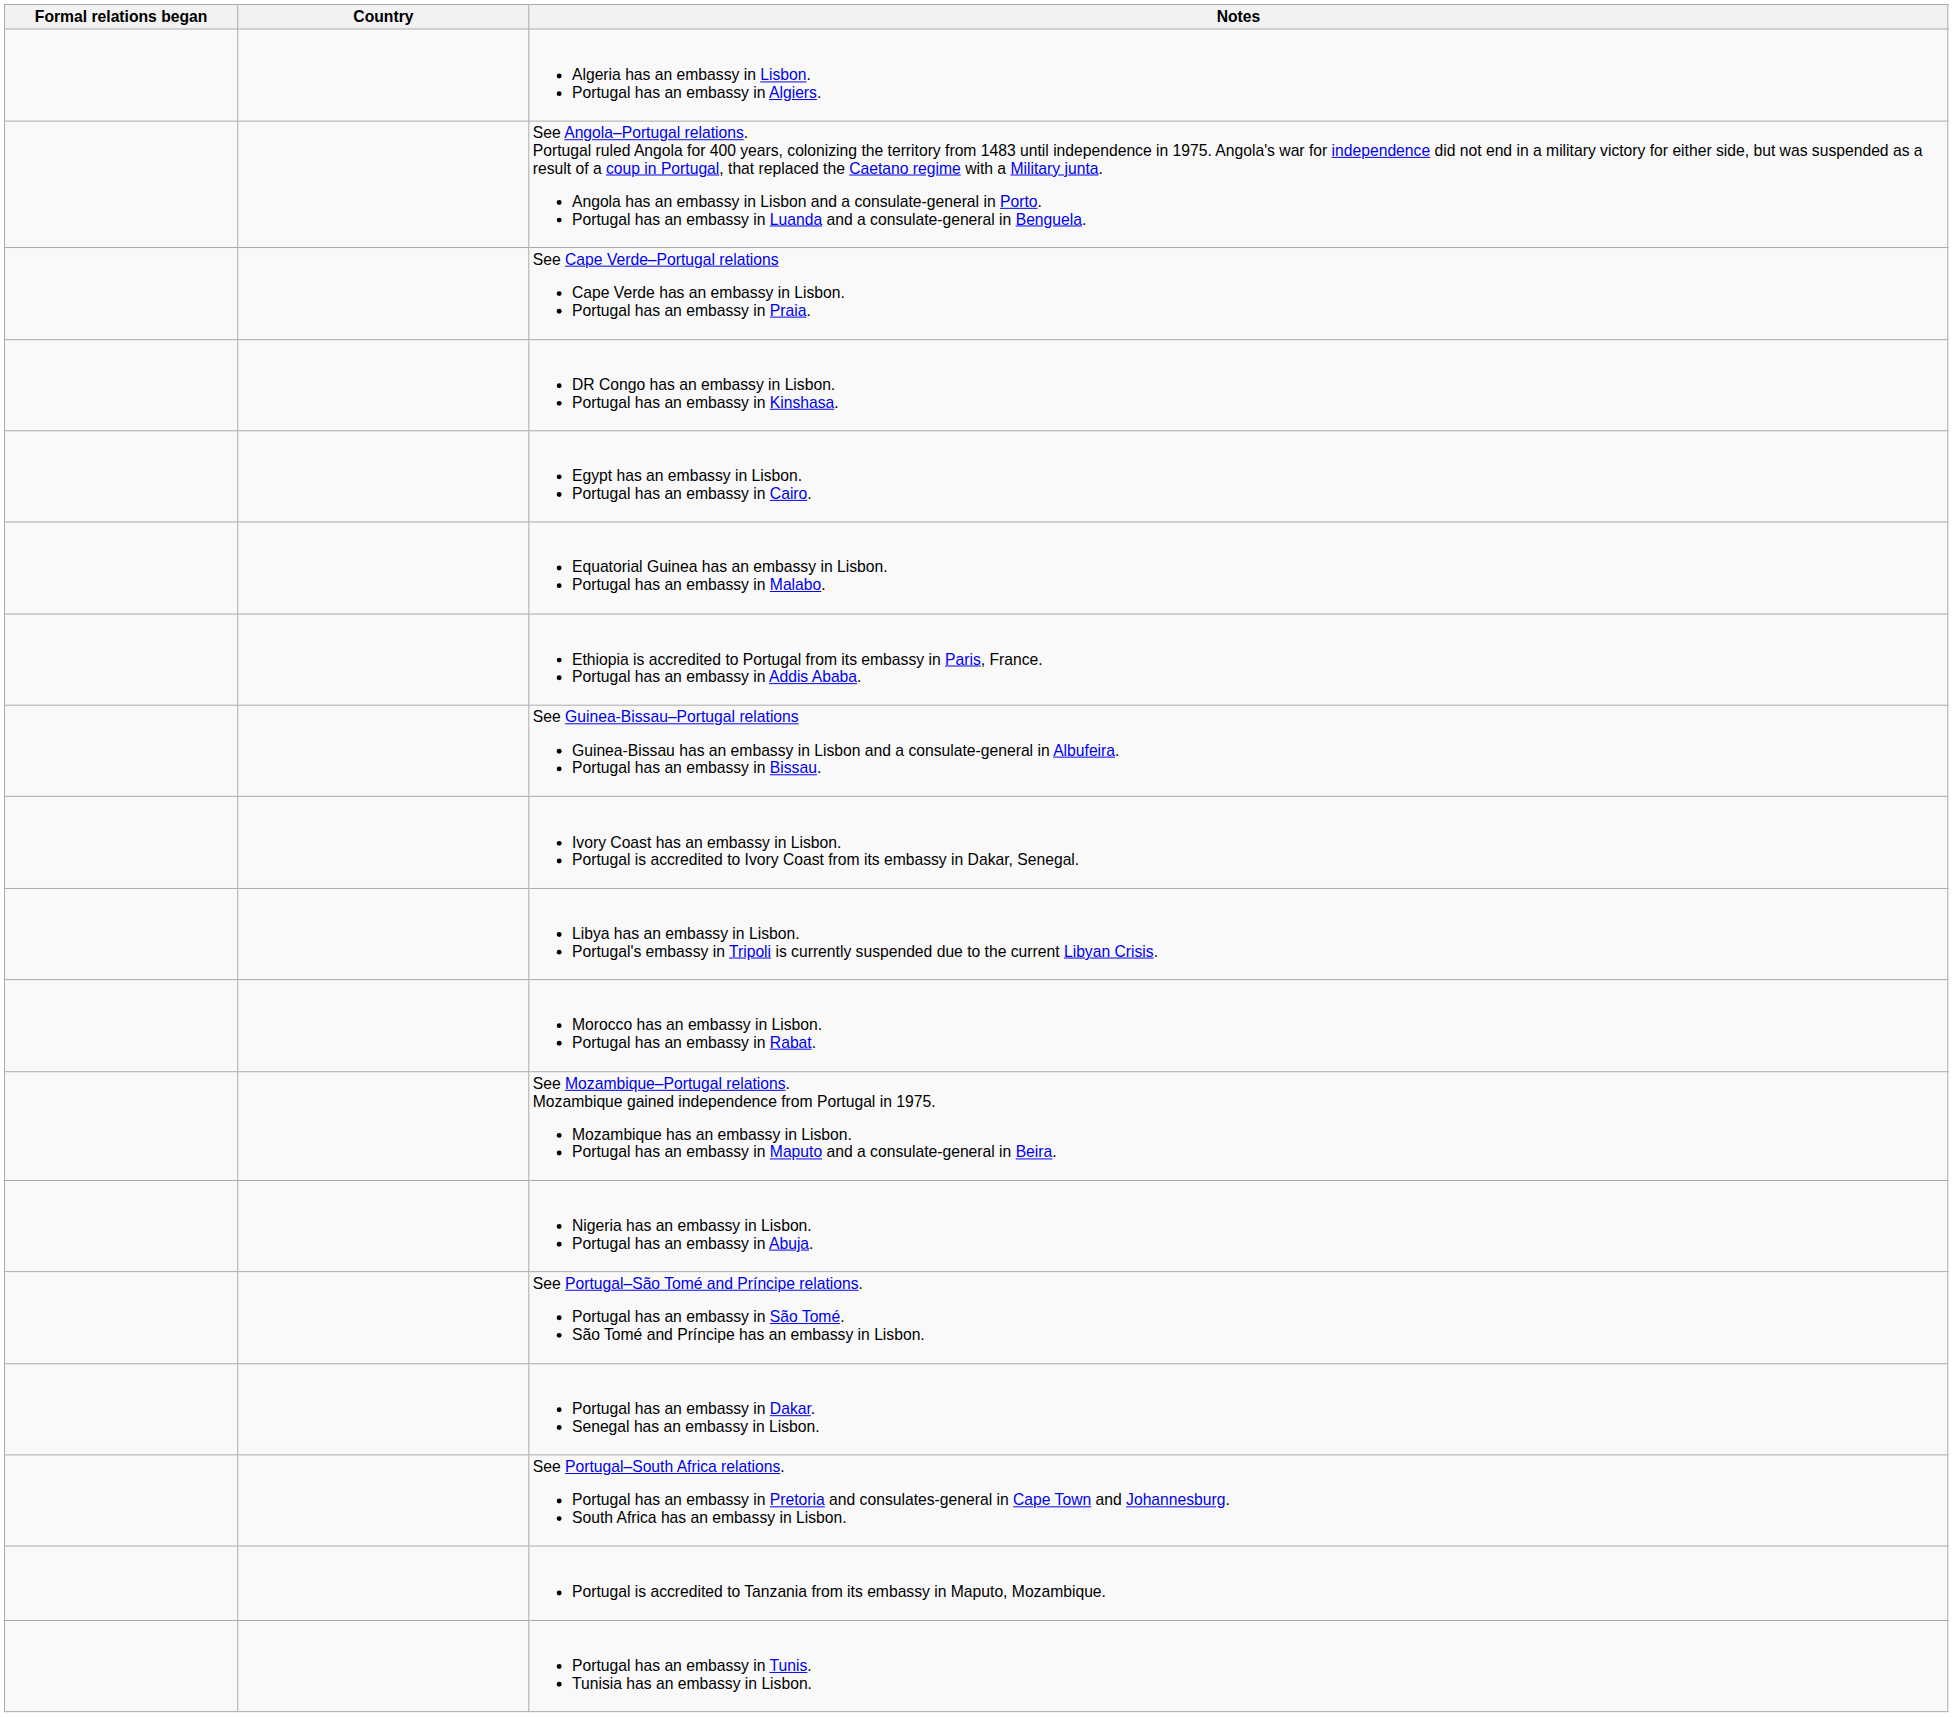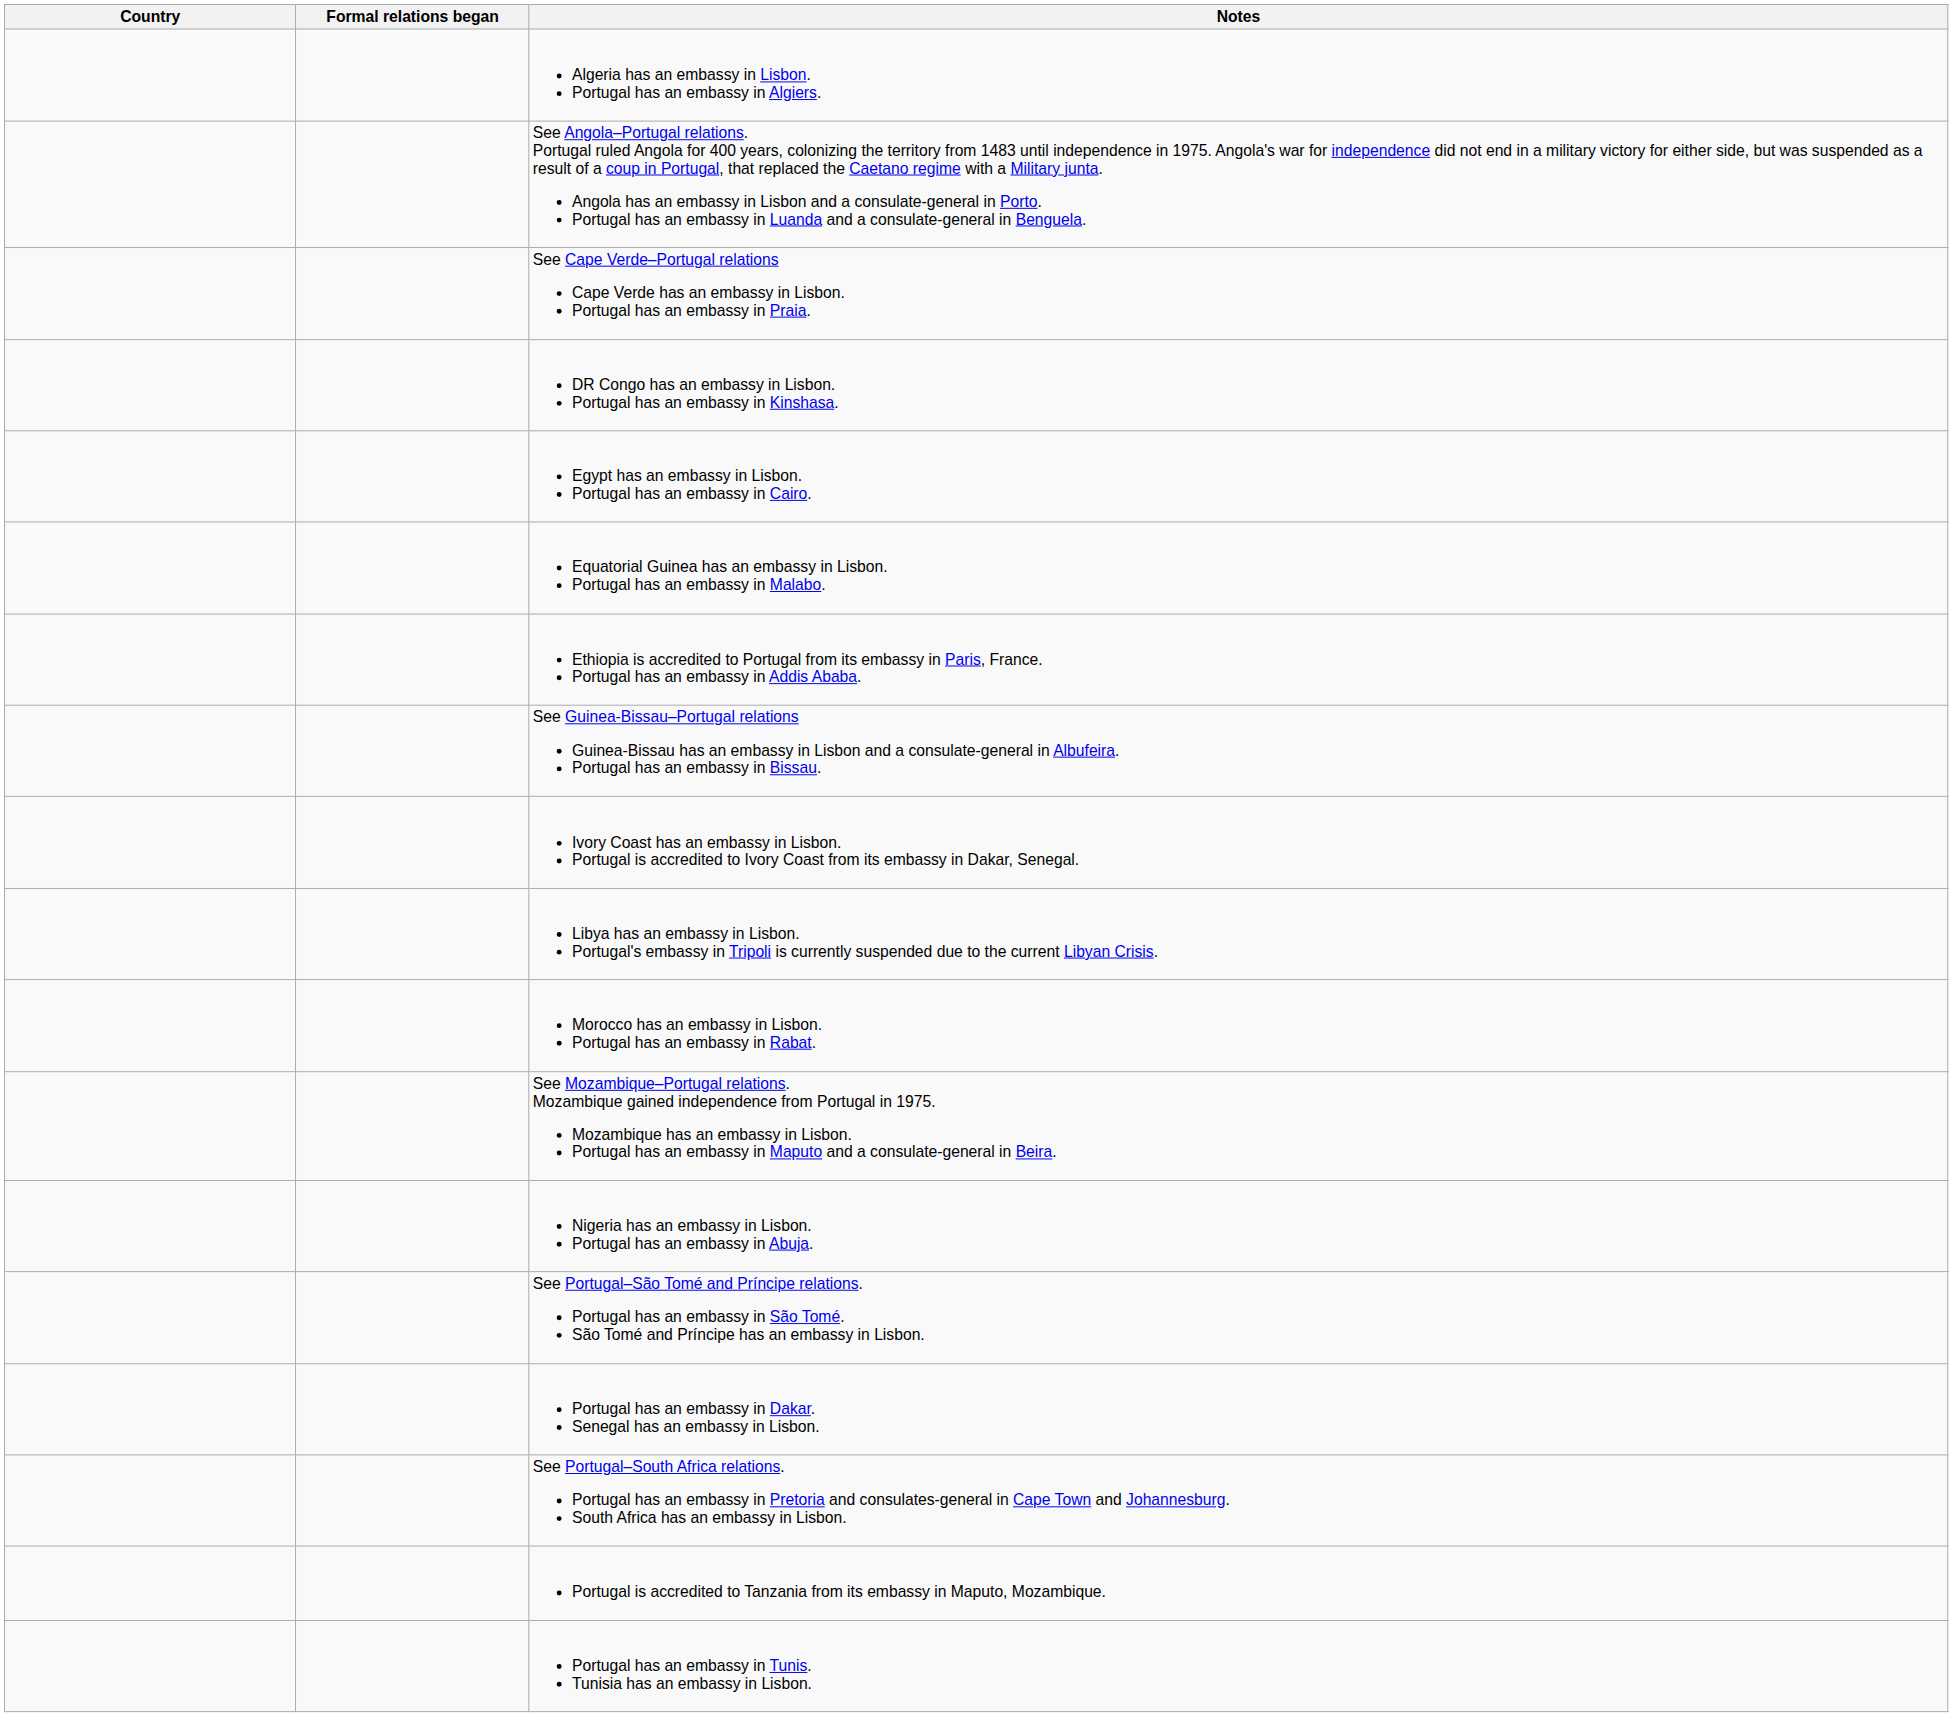columns swapped: (383, 16) <-> (121, 16)
